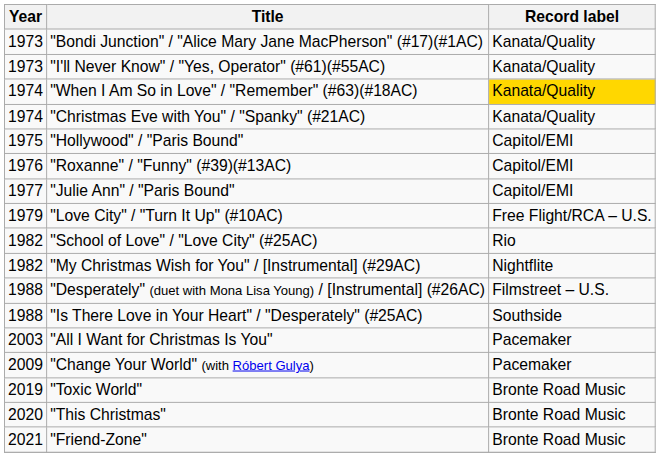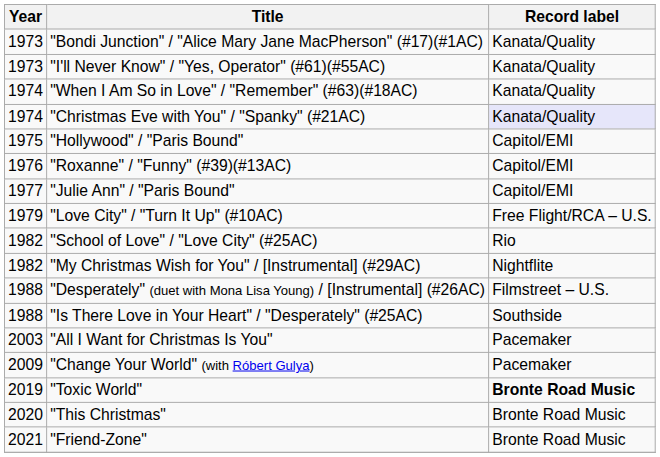(544, 91) gold background -> (544, 91) no background
(544, 116) no background -> (544, 116) lavender background
(559, 389) normal -> (564, 389) bold
